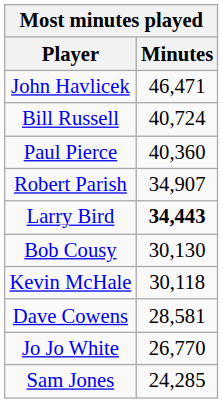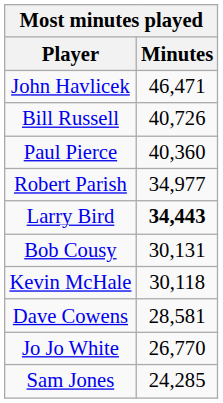(177, 119) 40,724 -> (177, 119) 40,726
(177, 184) 34,907 -> (177, 184) 34,977
(177, 250) 30,130 -> (177, 250) 30,131
